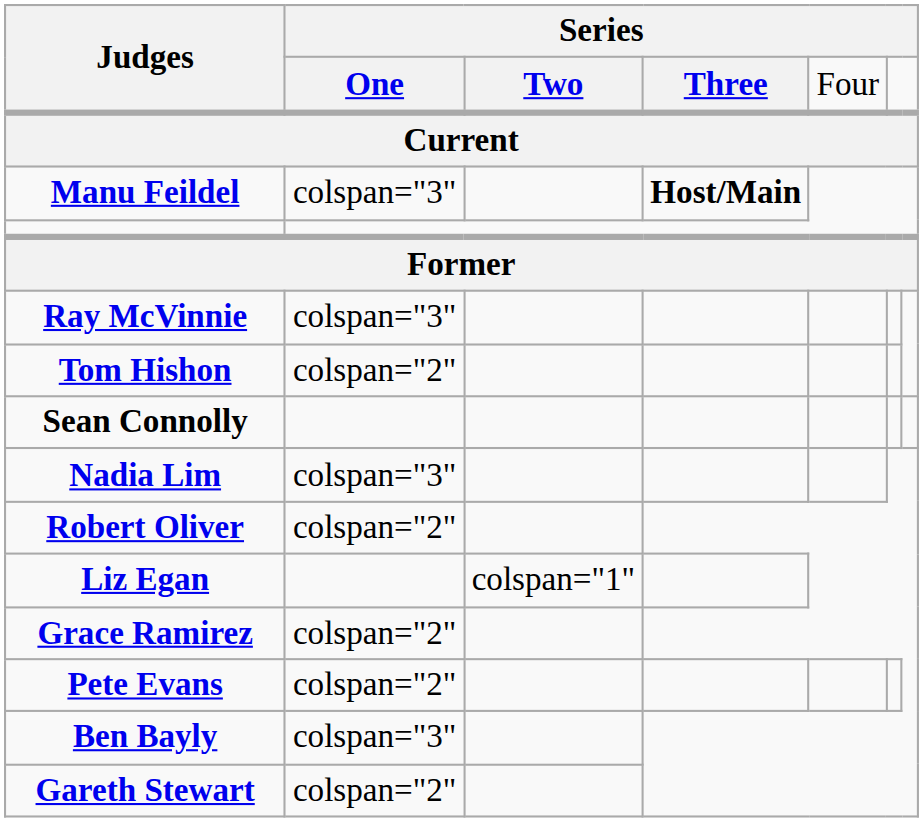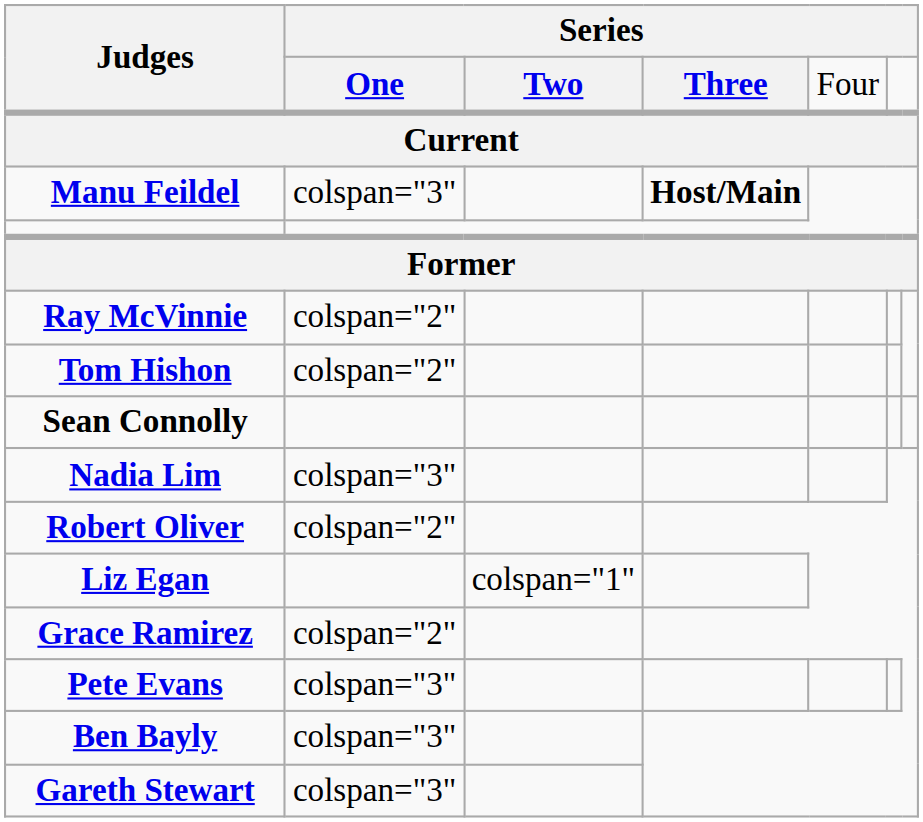(375, 316) colspan="3" -> (375, 316) colspan="2"
(375, 684) colspan="2" -> (375, 684) colspan="3"
(375, 789) colspan="2" -> (375, 789) colspan="3"
